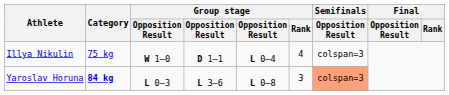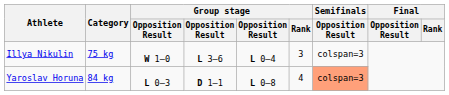(210, 59) D 1–1 -> (210, 59) L 3–6
(301, 54) 4 -> (301, 54) 3
(100, 78) bold -> (100, 78) normal
(210, 83) L 3–6 -> (210, 83) D 1–1
(301, 78) 3 -> (301, 78) 4
